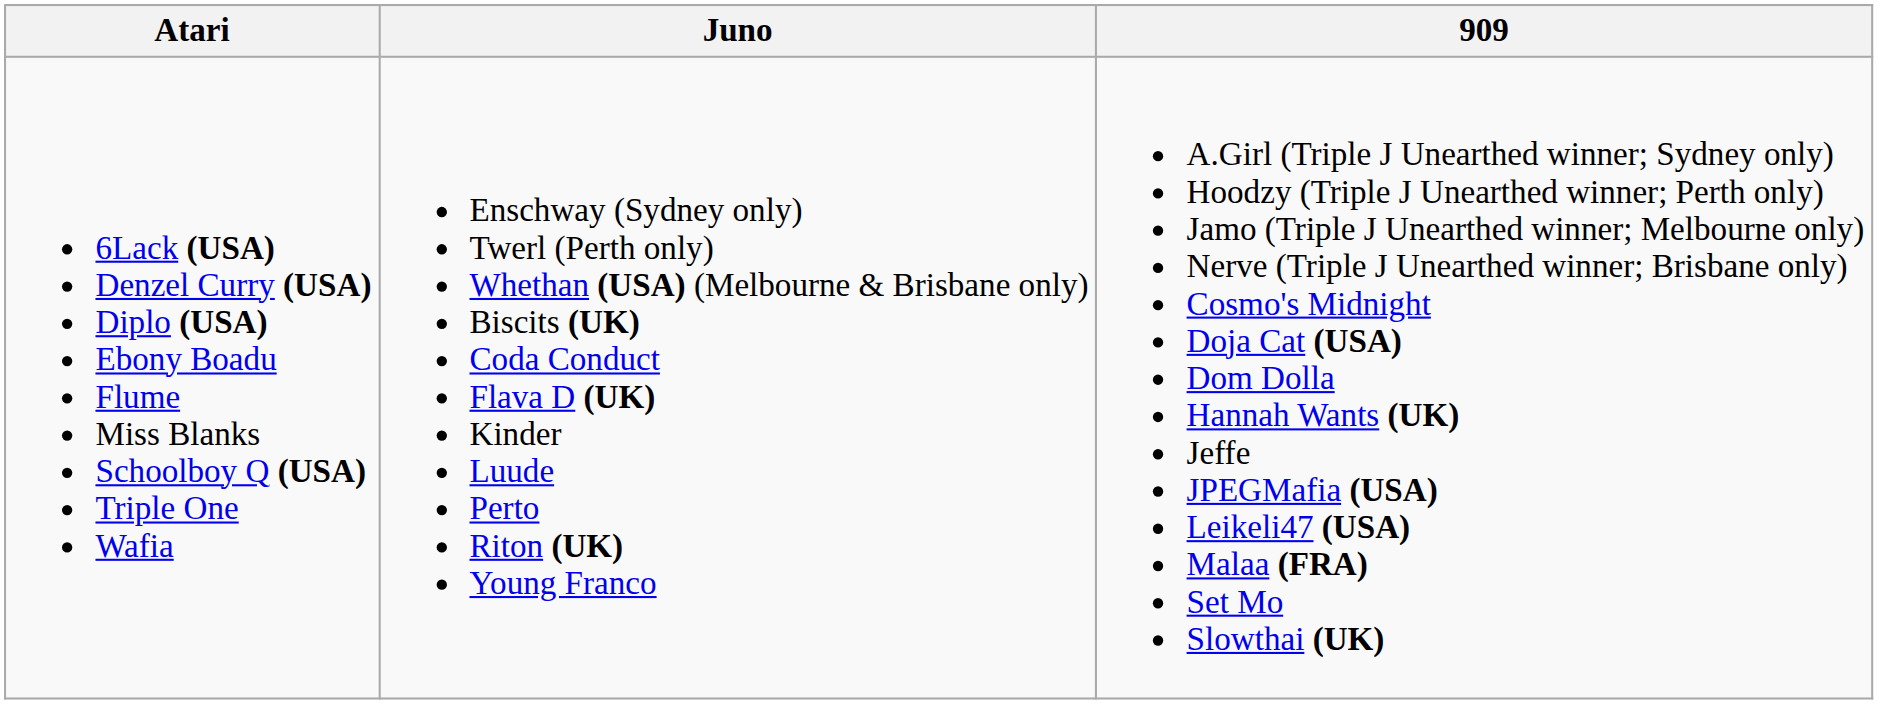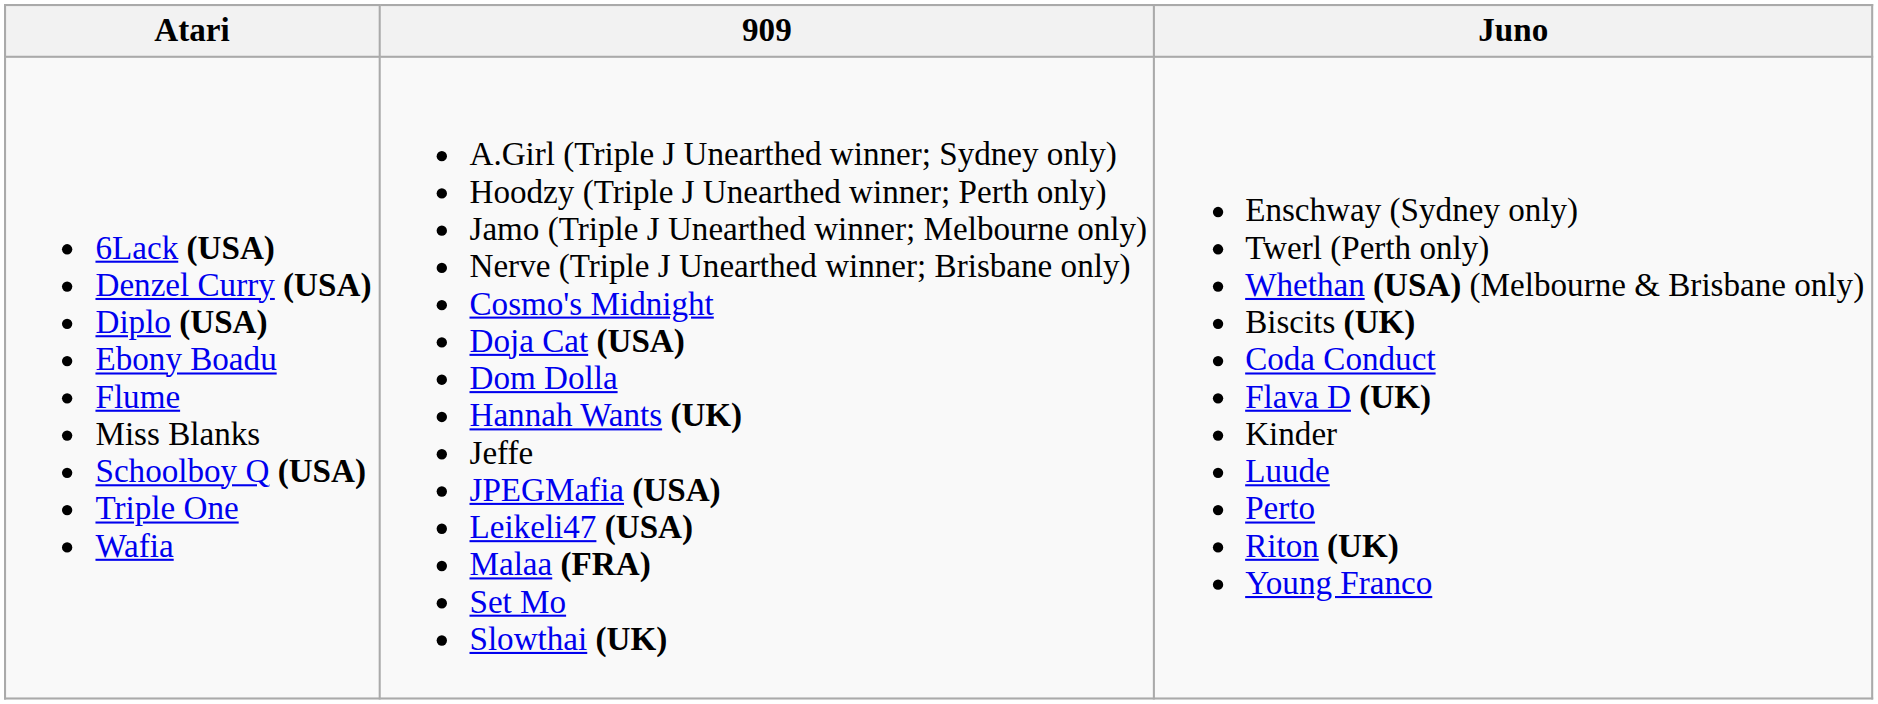columns swapped: (1484, 30) <-> (738, 30)
